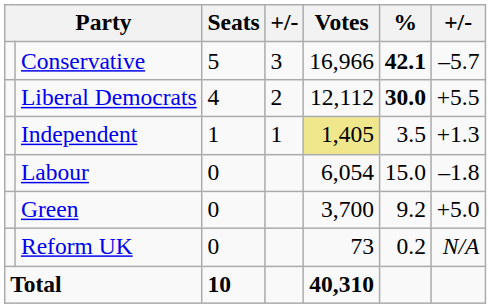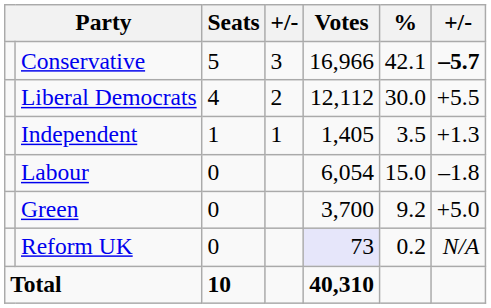(405, 60) bold -> (405, 60) normal
(459, 60) normal -> (459, 60) bold
(405, 97) bold -> (405, 97) normal
(347, 135) khaki background -> (347, 135) no background
(362, 246) no background -> (362, 246) lavender background
